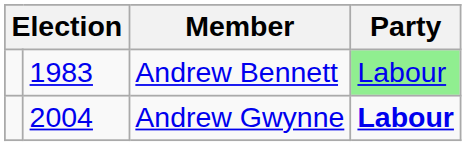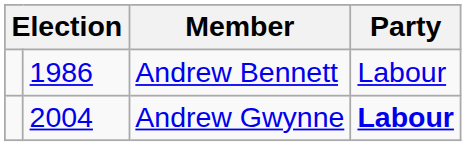(61, 72) 1983 -> (61, 72) 1986
(402, 72) lightgreen background -> (402, 72) no background
